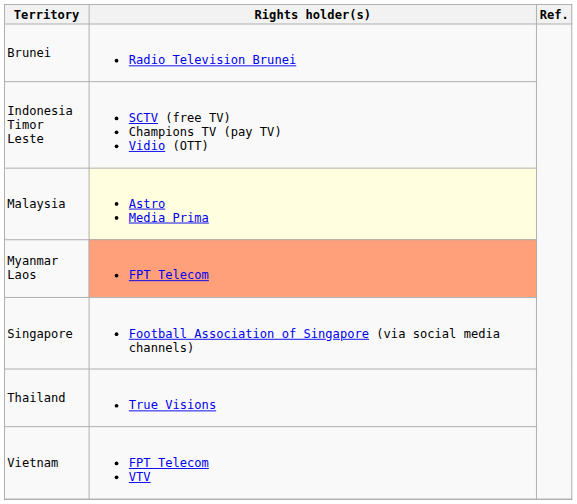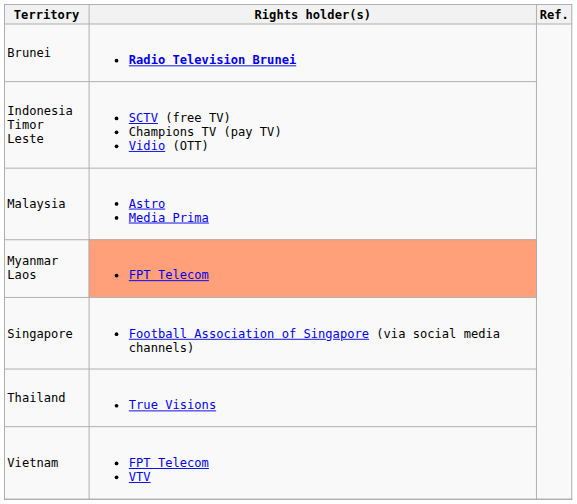(313, 60) normal -> (313, 60) bold
(313, 211) lightyellow background -> (313, 211) no background
